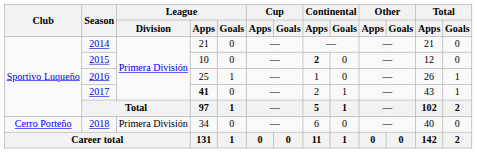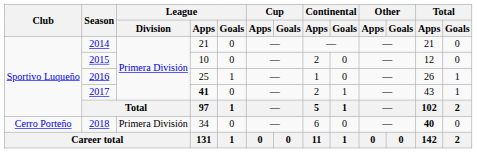(316, 60) bold -> (316, 60) normal
(429, 124) normal -> (429, 124) bold
